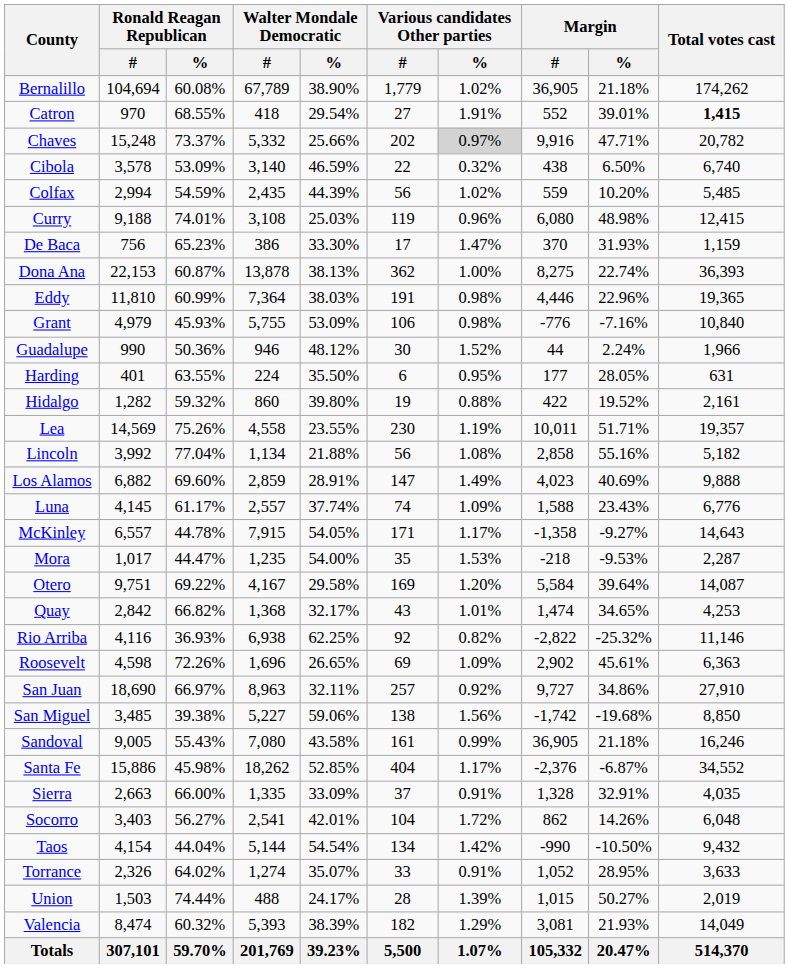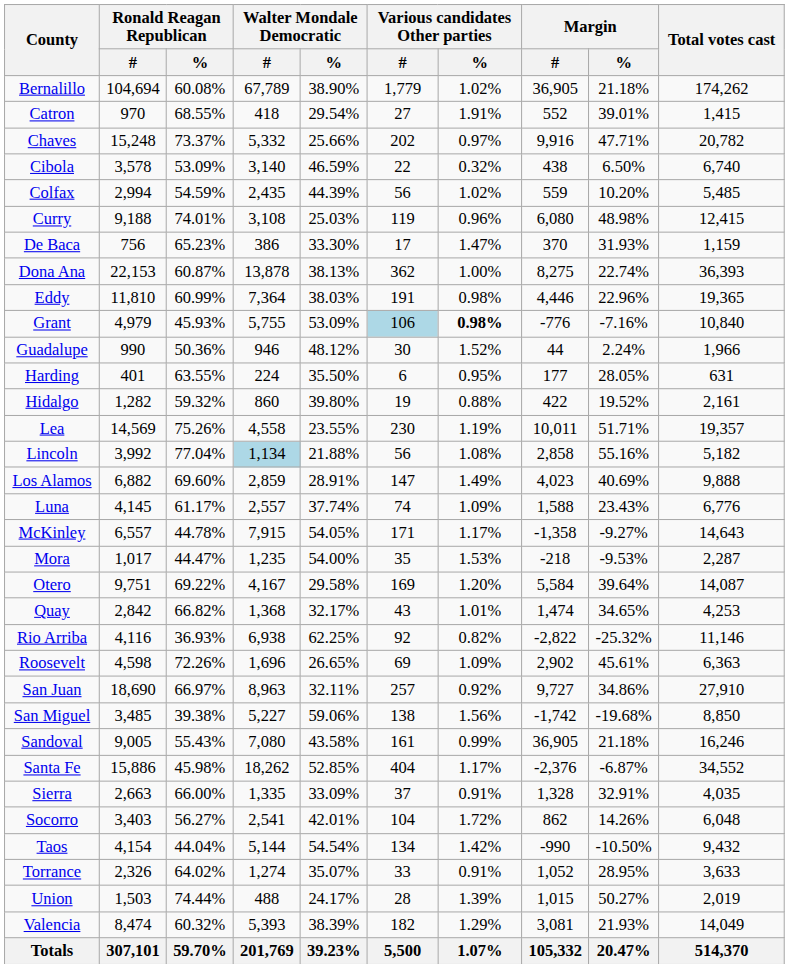(722, 114) bold -> (722, 114) normal
(480, 140) lightgrey background -> (480, 140) no background
(403, 323) no background -> (403, 323) lightblue background
(480, 323) normal -> (480, 323) bold
(267, 454) no background -> (267, 454) lightblue background
